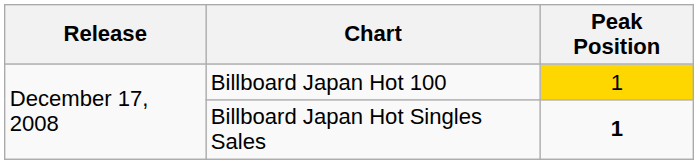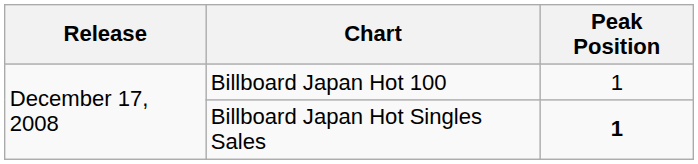(617, 81) gold background -> (617, 81) no background
